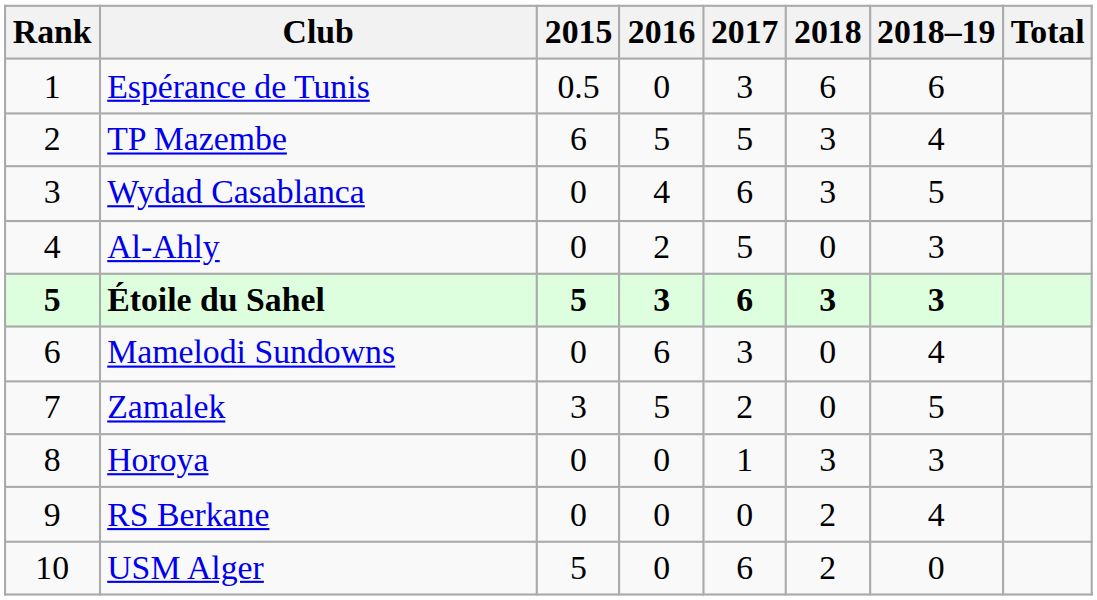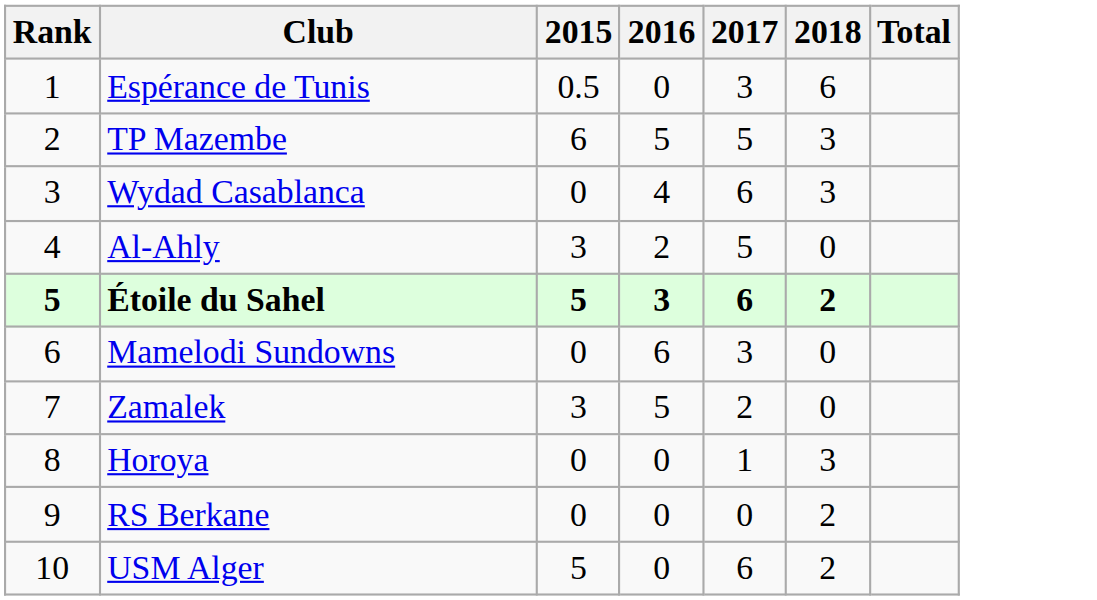- column: (936, 32)
(579, 246) 0 -> (579, 246) 3
(828, 299) 3 -> (828, 299) 2
